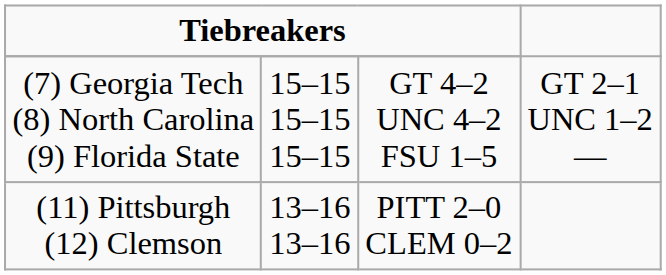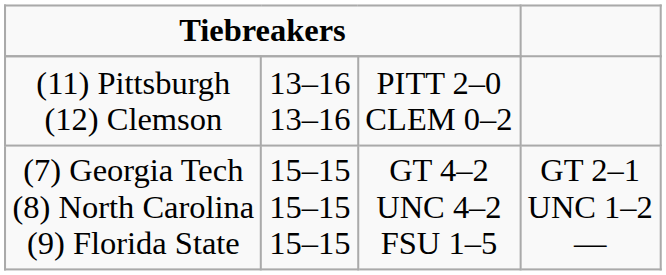rows swapped: (133, 118) <-> (133, 225)
